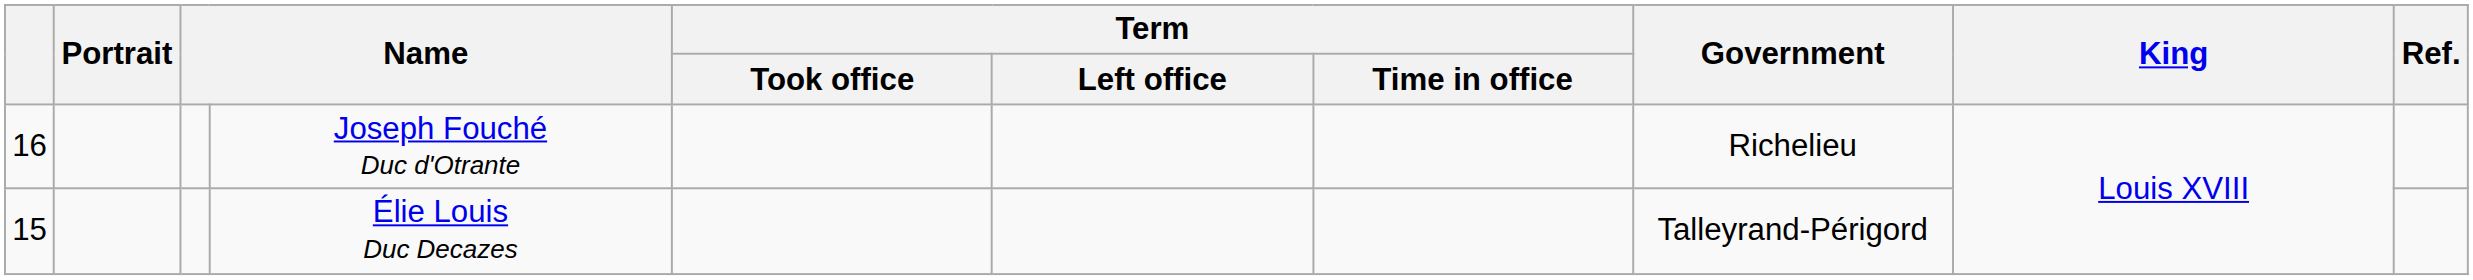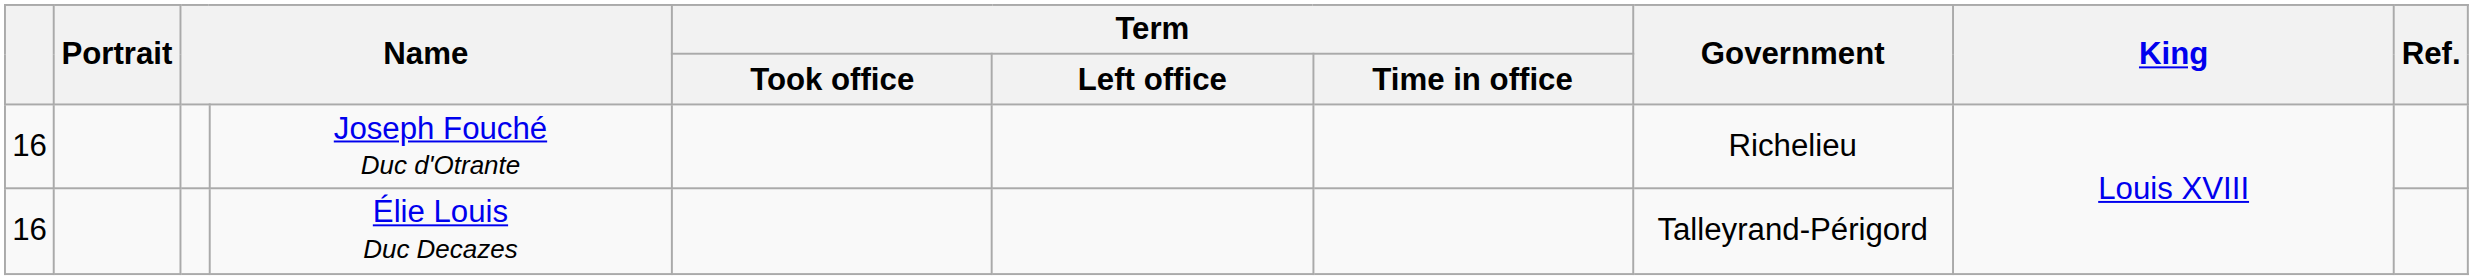(30, 230) 15 -> (30, 230) 16
